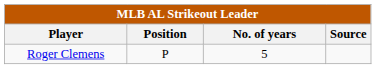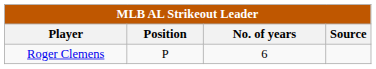(264, 53) 5 -> (264, 53) 6
